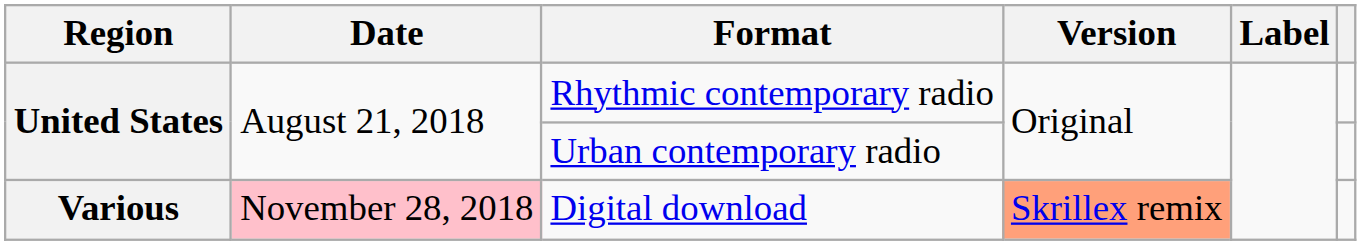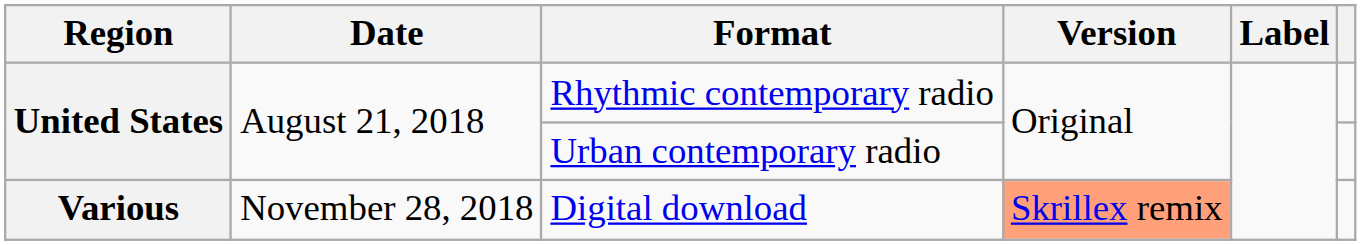(387, 208) pink background -> (387, 208) no background
